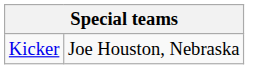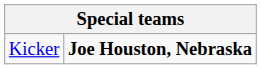(154, 48) normal -> (160, 48) bold
